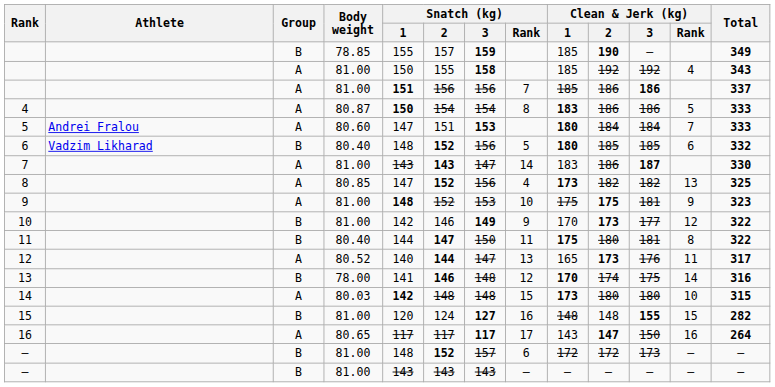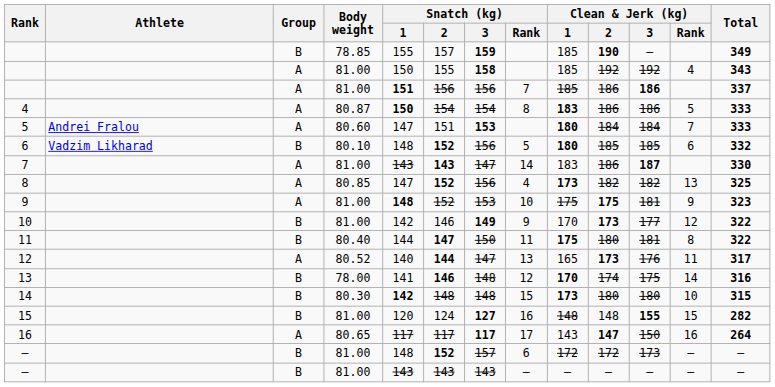(353, 146) 80.40 -> (353, 146) 80.10
(299, 297) A -> (299, 297) B
(353, 297) 80.03 -> (353, 297) 80.30
